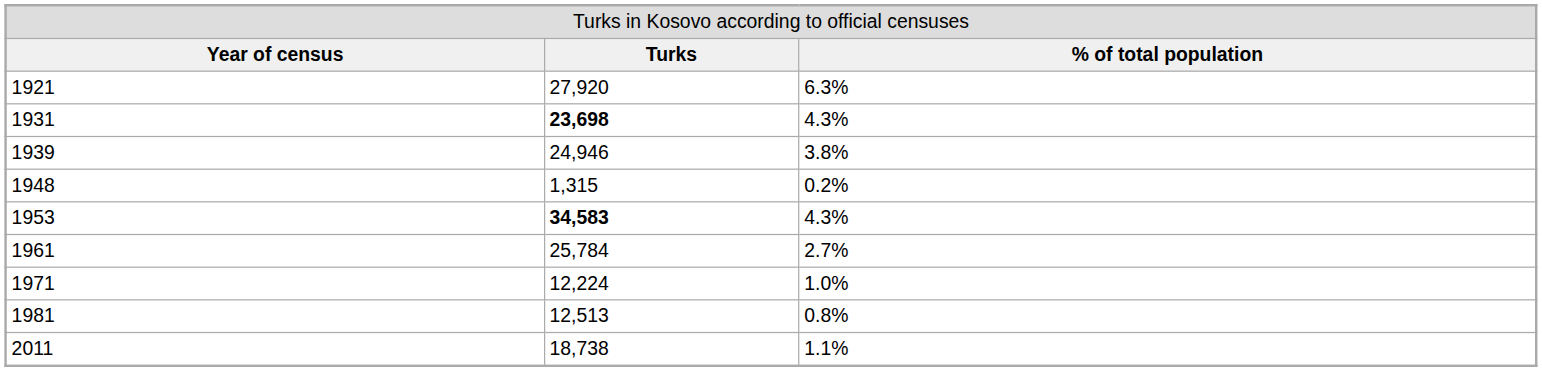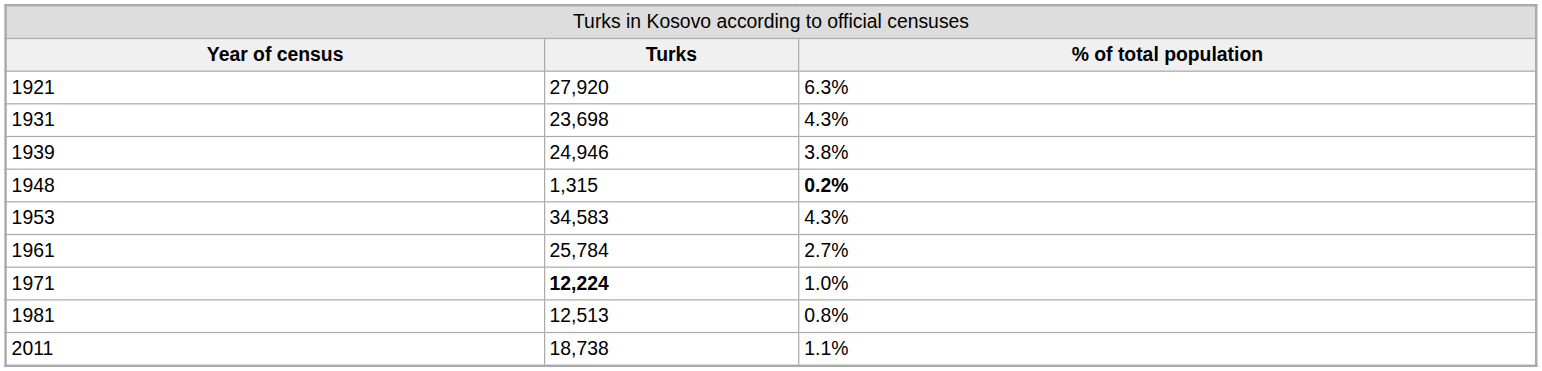(579, 120) bold -> (579, 120) normal
(826, 185) normal -> (826, 185) bold
(579, 218) bold -> (579, 218) normal
(579, 283) normal -> (579, 283) bold
